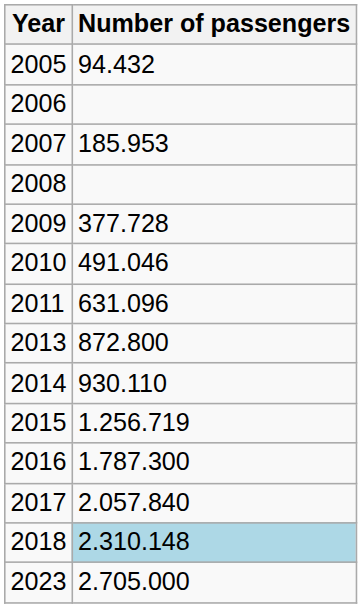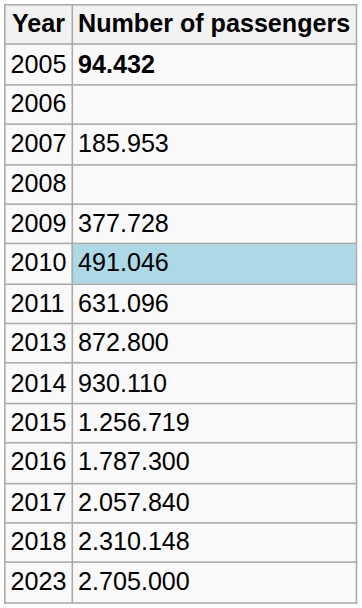(116, 64) normal -> (116, 64) bold
(123, 263) no background -> (123, 263) lightblue background
(134, 542) lightblue background -> (134, 542) no background
